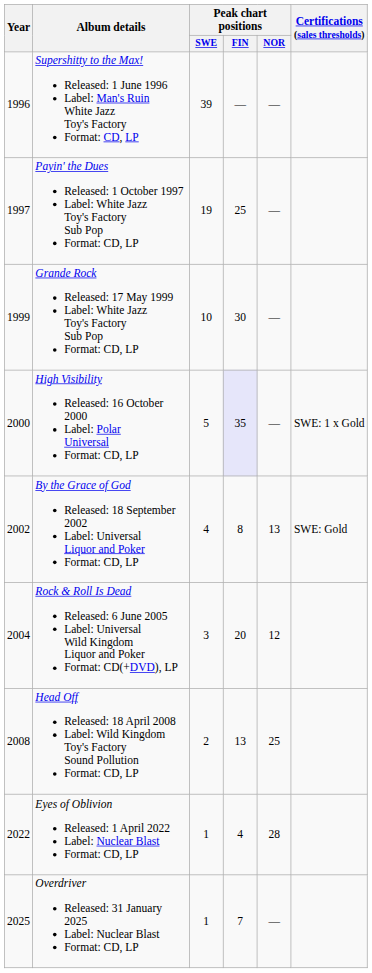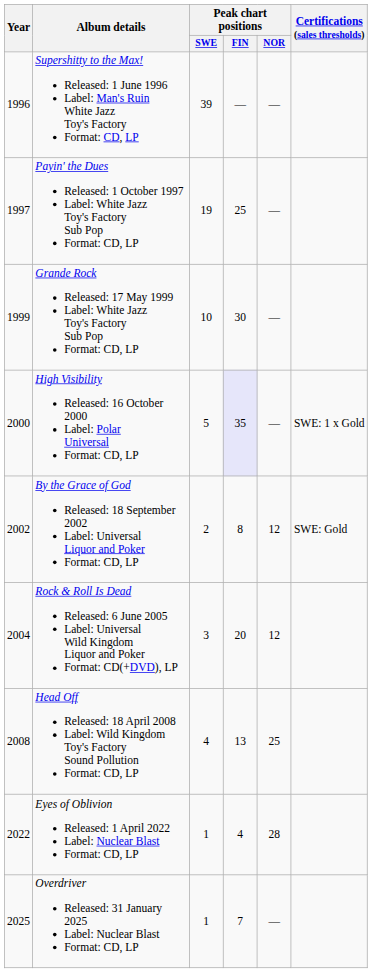(206, 529) 4 -> (206, 529) 2
(274, 529) 13 -> (274, 529) 12
(206, 741) 2 -> (206, 741) 4
